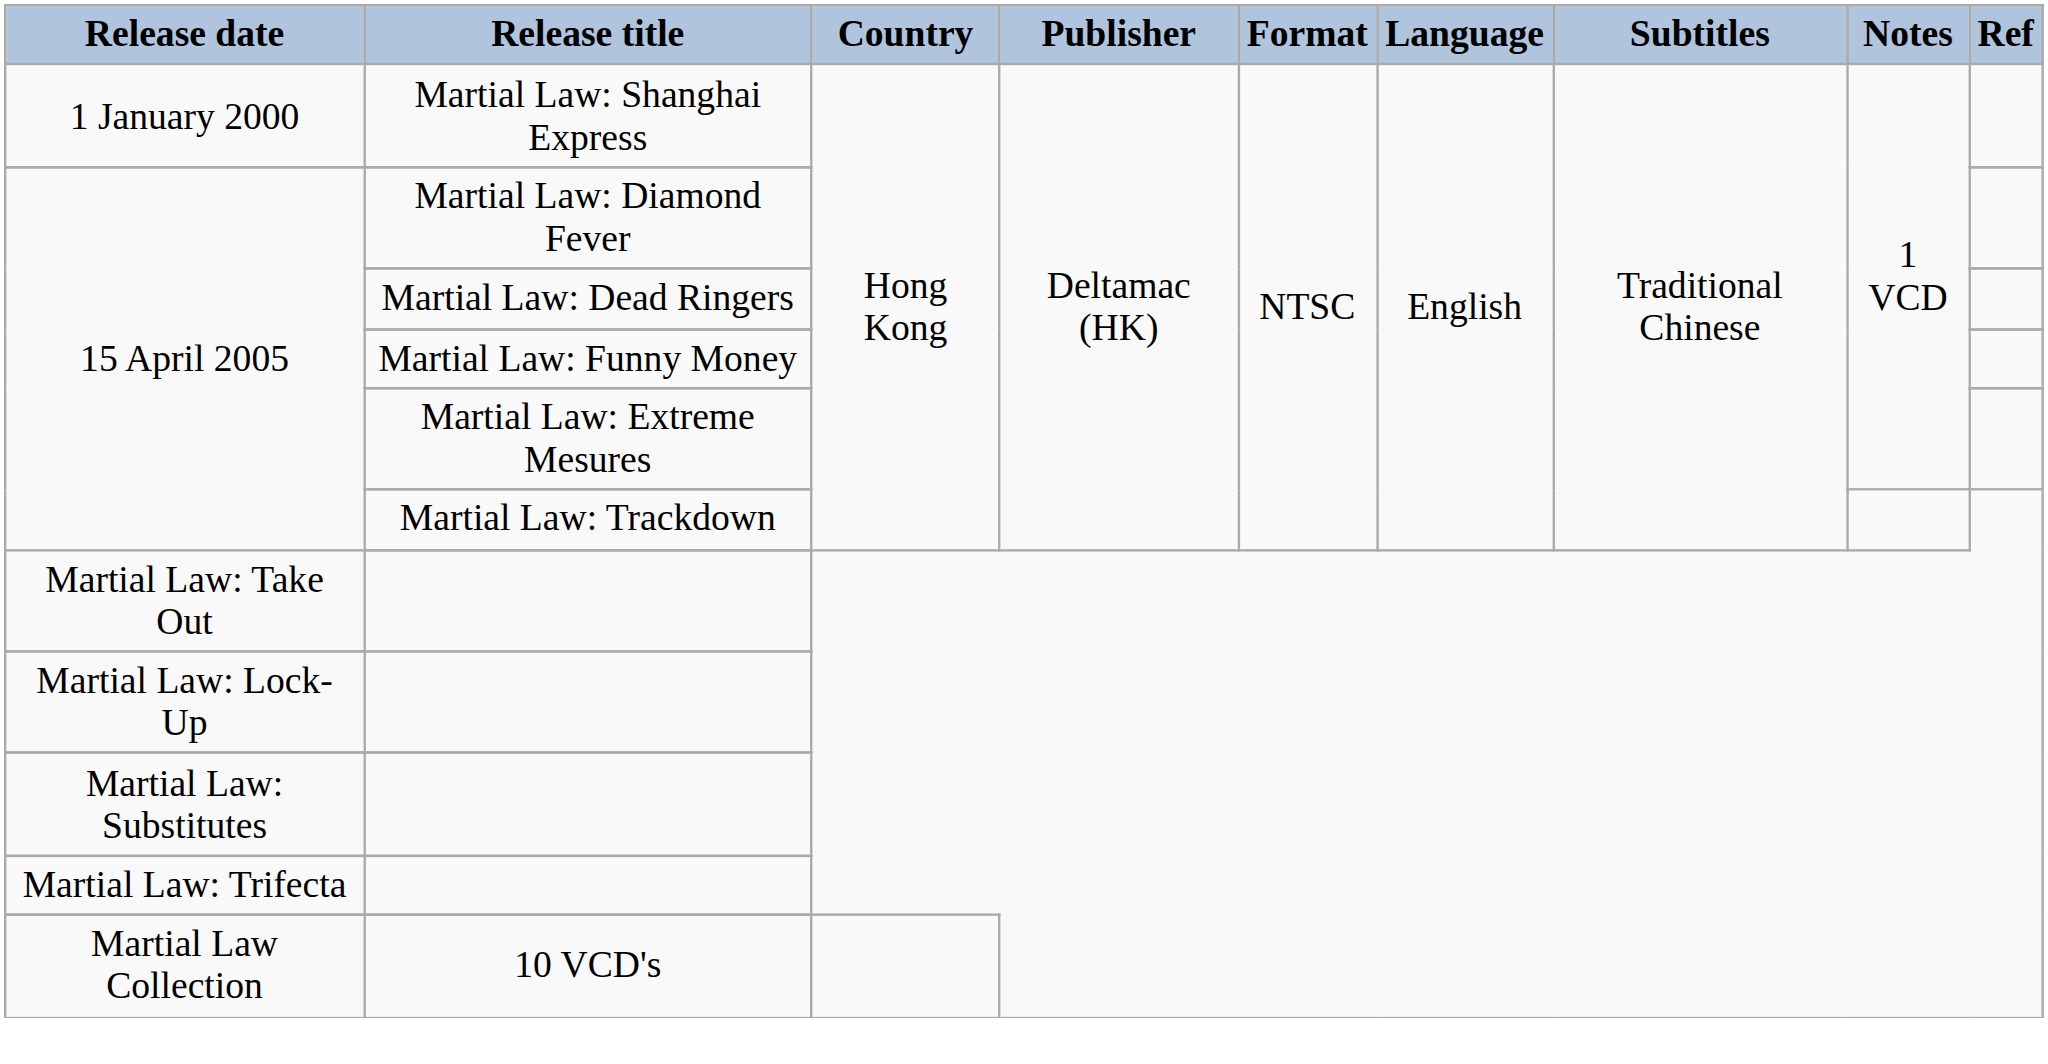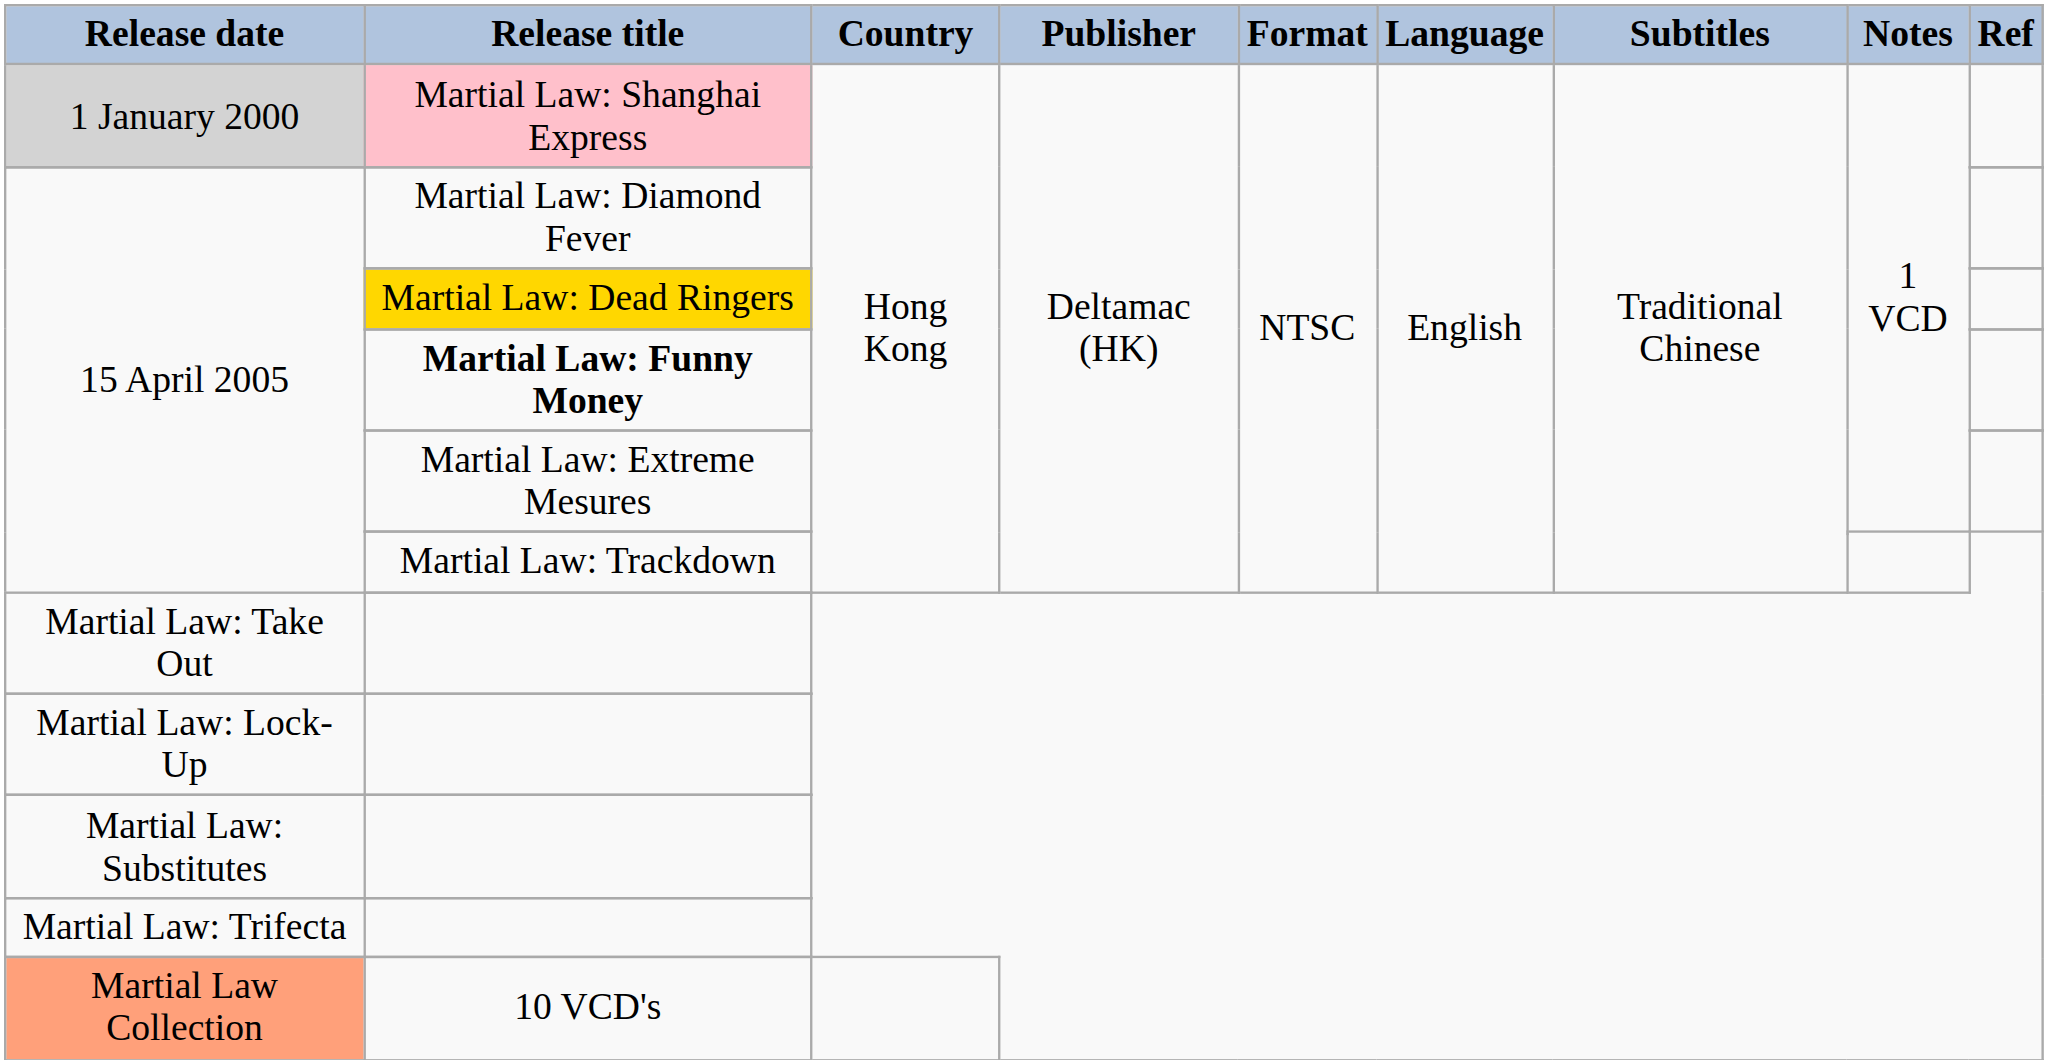(185, 115) no background -> (185, 115) lightgrey background
(588, 115) no background -> (588, 115) pink background
(588, 297) no background -> (588, 297) gold background
(588, 357) normal -> (588, 378) bold
(185, 965) no background -> (185, 1007) lightsalmon background
